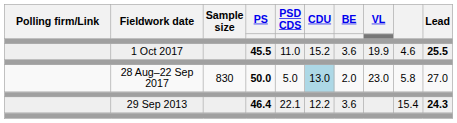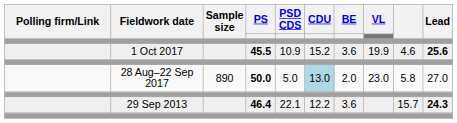(290, 52) 11.0 -> (290, 52) 10.9
(438, 52) 25.5 -> (438, 52) 25.6
(225, 78) 830 -> (225, 78) 890
(408, 105) 15.4 -> (408, 105) 15.7
